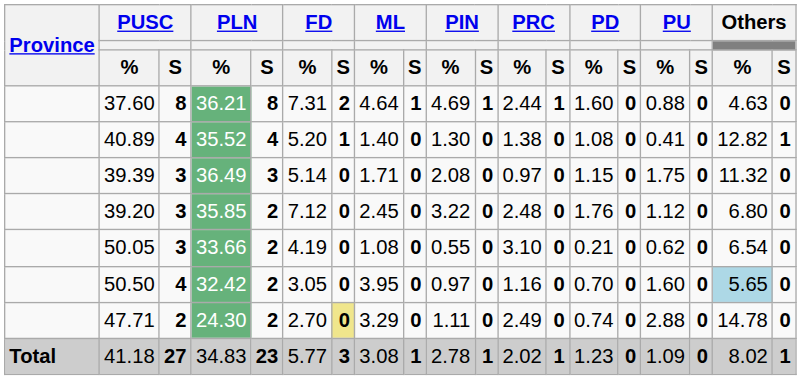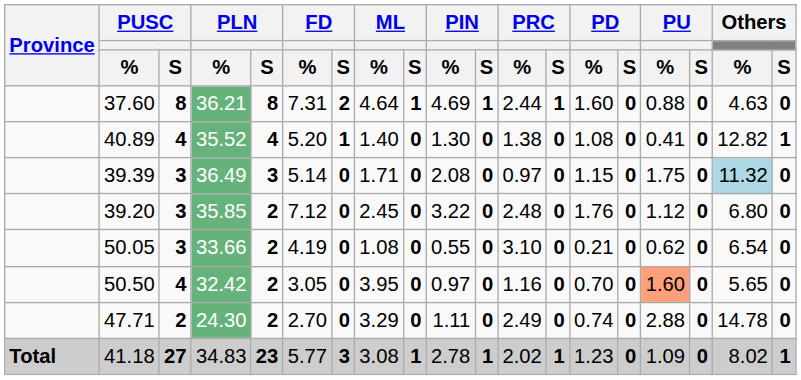(743, 176) no background -> (743, 176) lightblue background
(665, 284) no background -> (665, 284) lightsalmon background
(748, 284) lightblue background -> (748, 284) no background
(344, 320) khaki background -> (344, 320) no background
